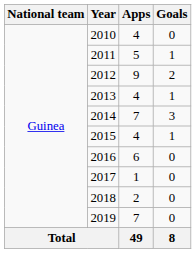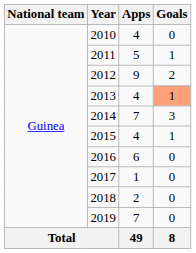(172, 95) no background -> (172, 95) lightsalmon background
